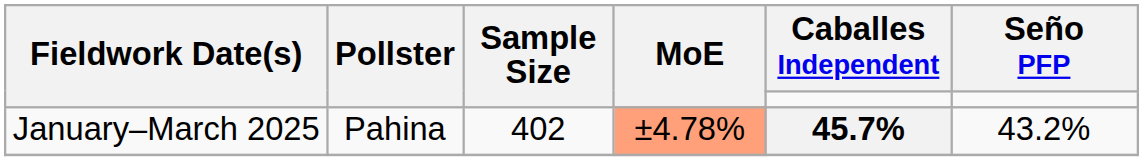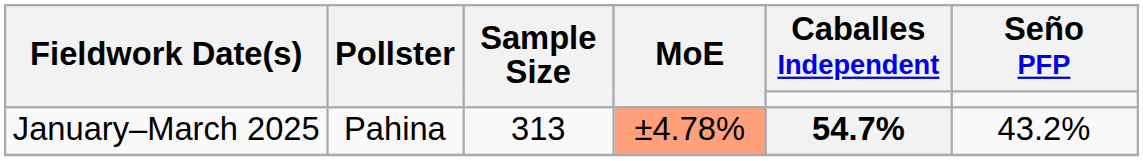(538, 130) 402 -> (538, 130) 313
(858, 130) 45.7% -> (858, 130) 54.7%
